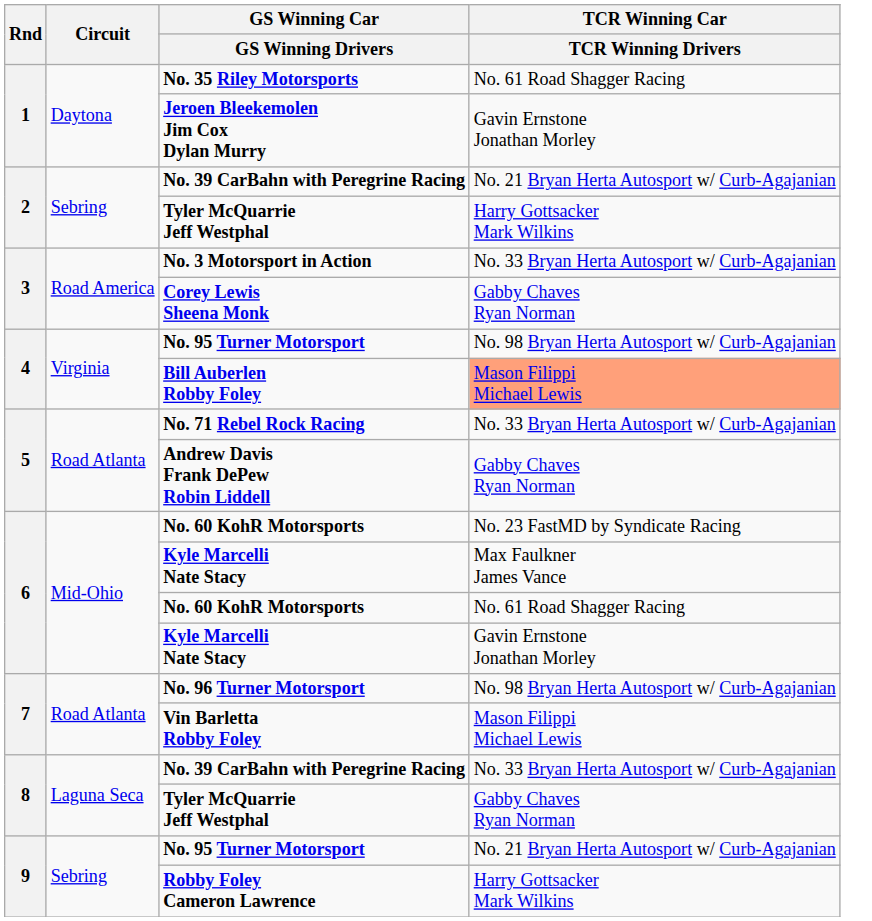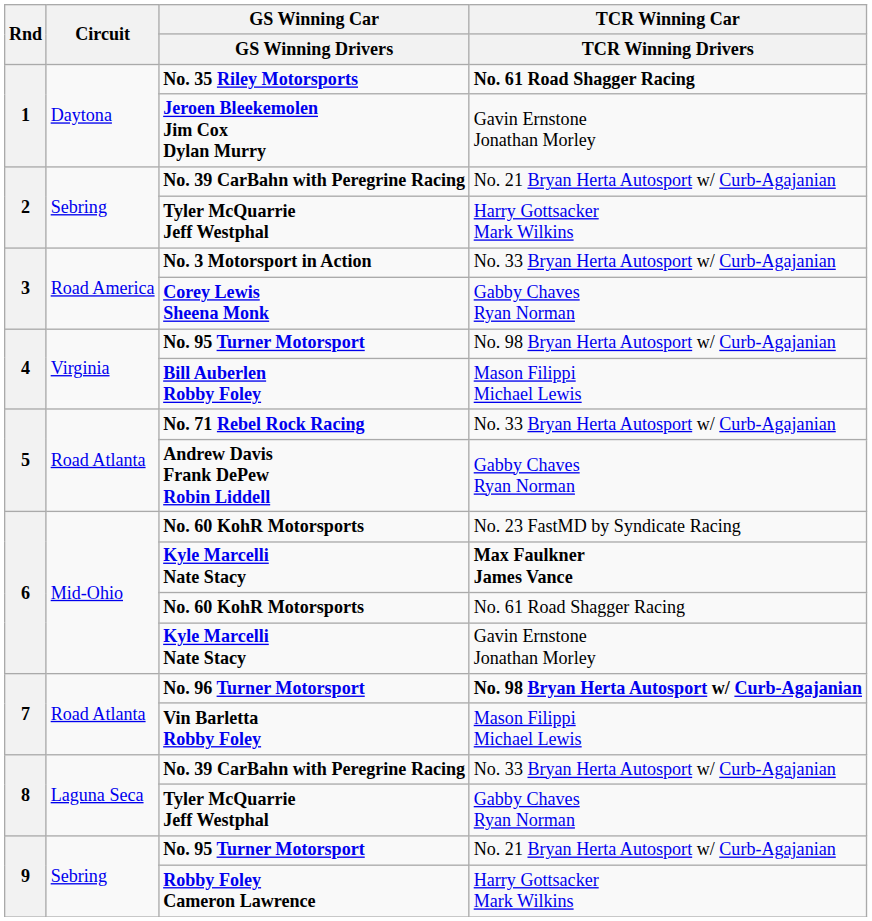(579, 78) normal -> (584, 78) bold
(528, 383) lightsalmon background -> (528, 383) no background
(525, 566) normal -> (529, 566) bold
(655, 688) normal -> (668, 688) bold
